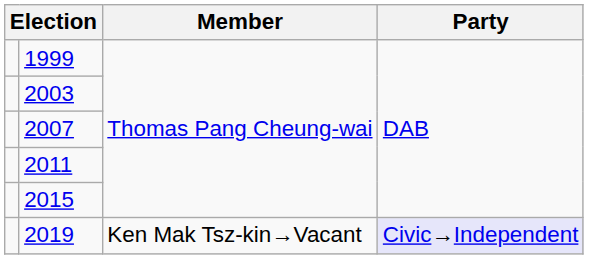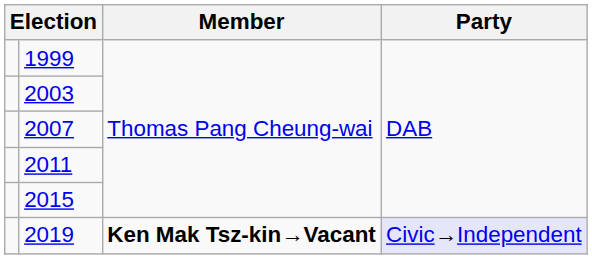(235, 235) normal -> (242, 235) bold
